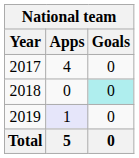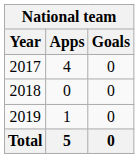(111, 91) paleturquoise background -> (111, 91) no background
(67, 116) lavender background -> (67, 116) no background
